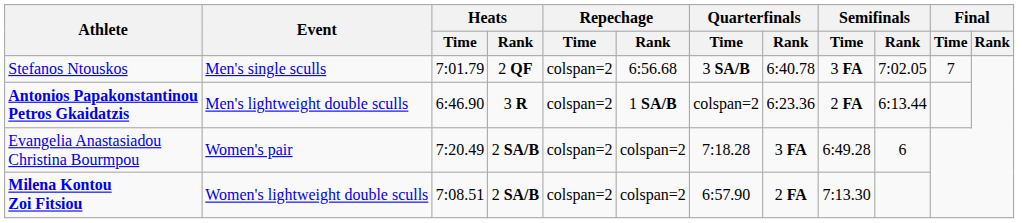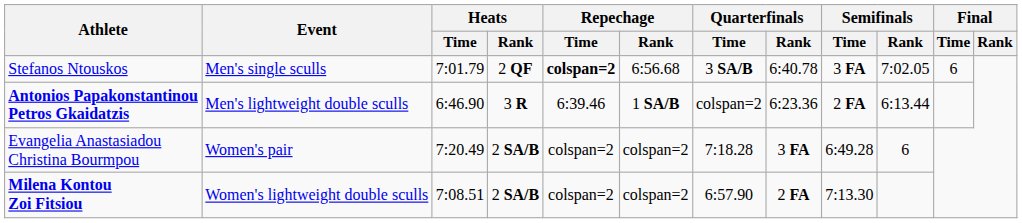(580, 69) normal -> (581, 69) bold
(951, 69) 7 -> (953, 69) 6
(580, 105) colspan=2 -> (581, 105) 6:39.46
